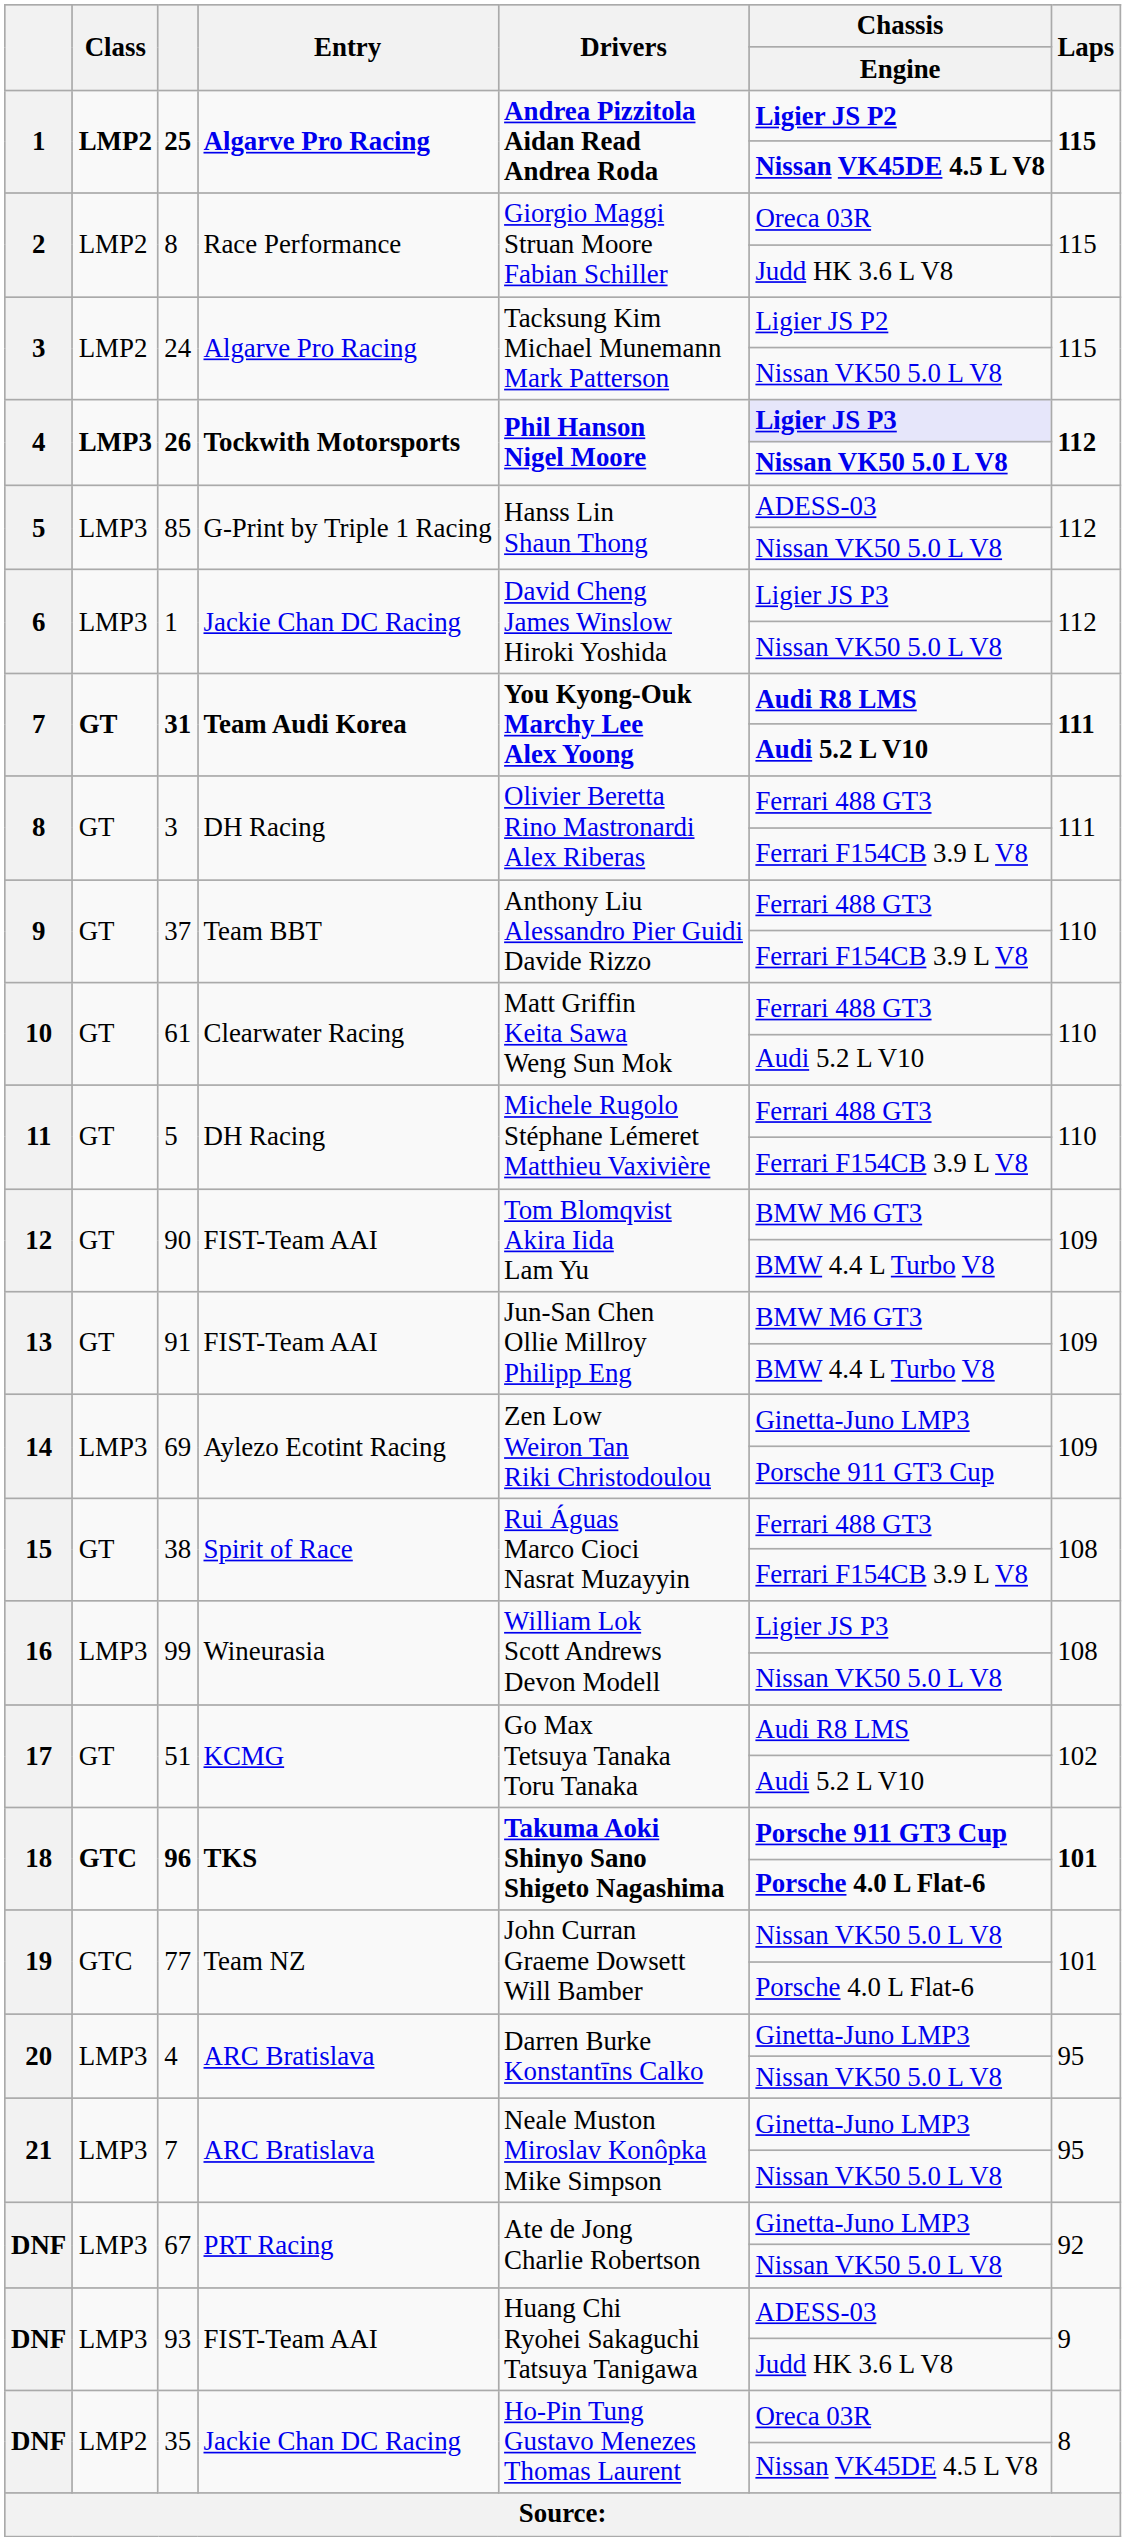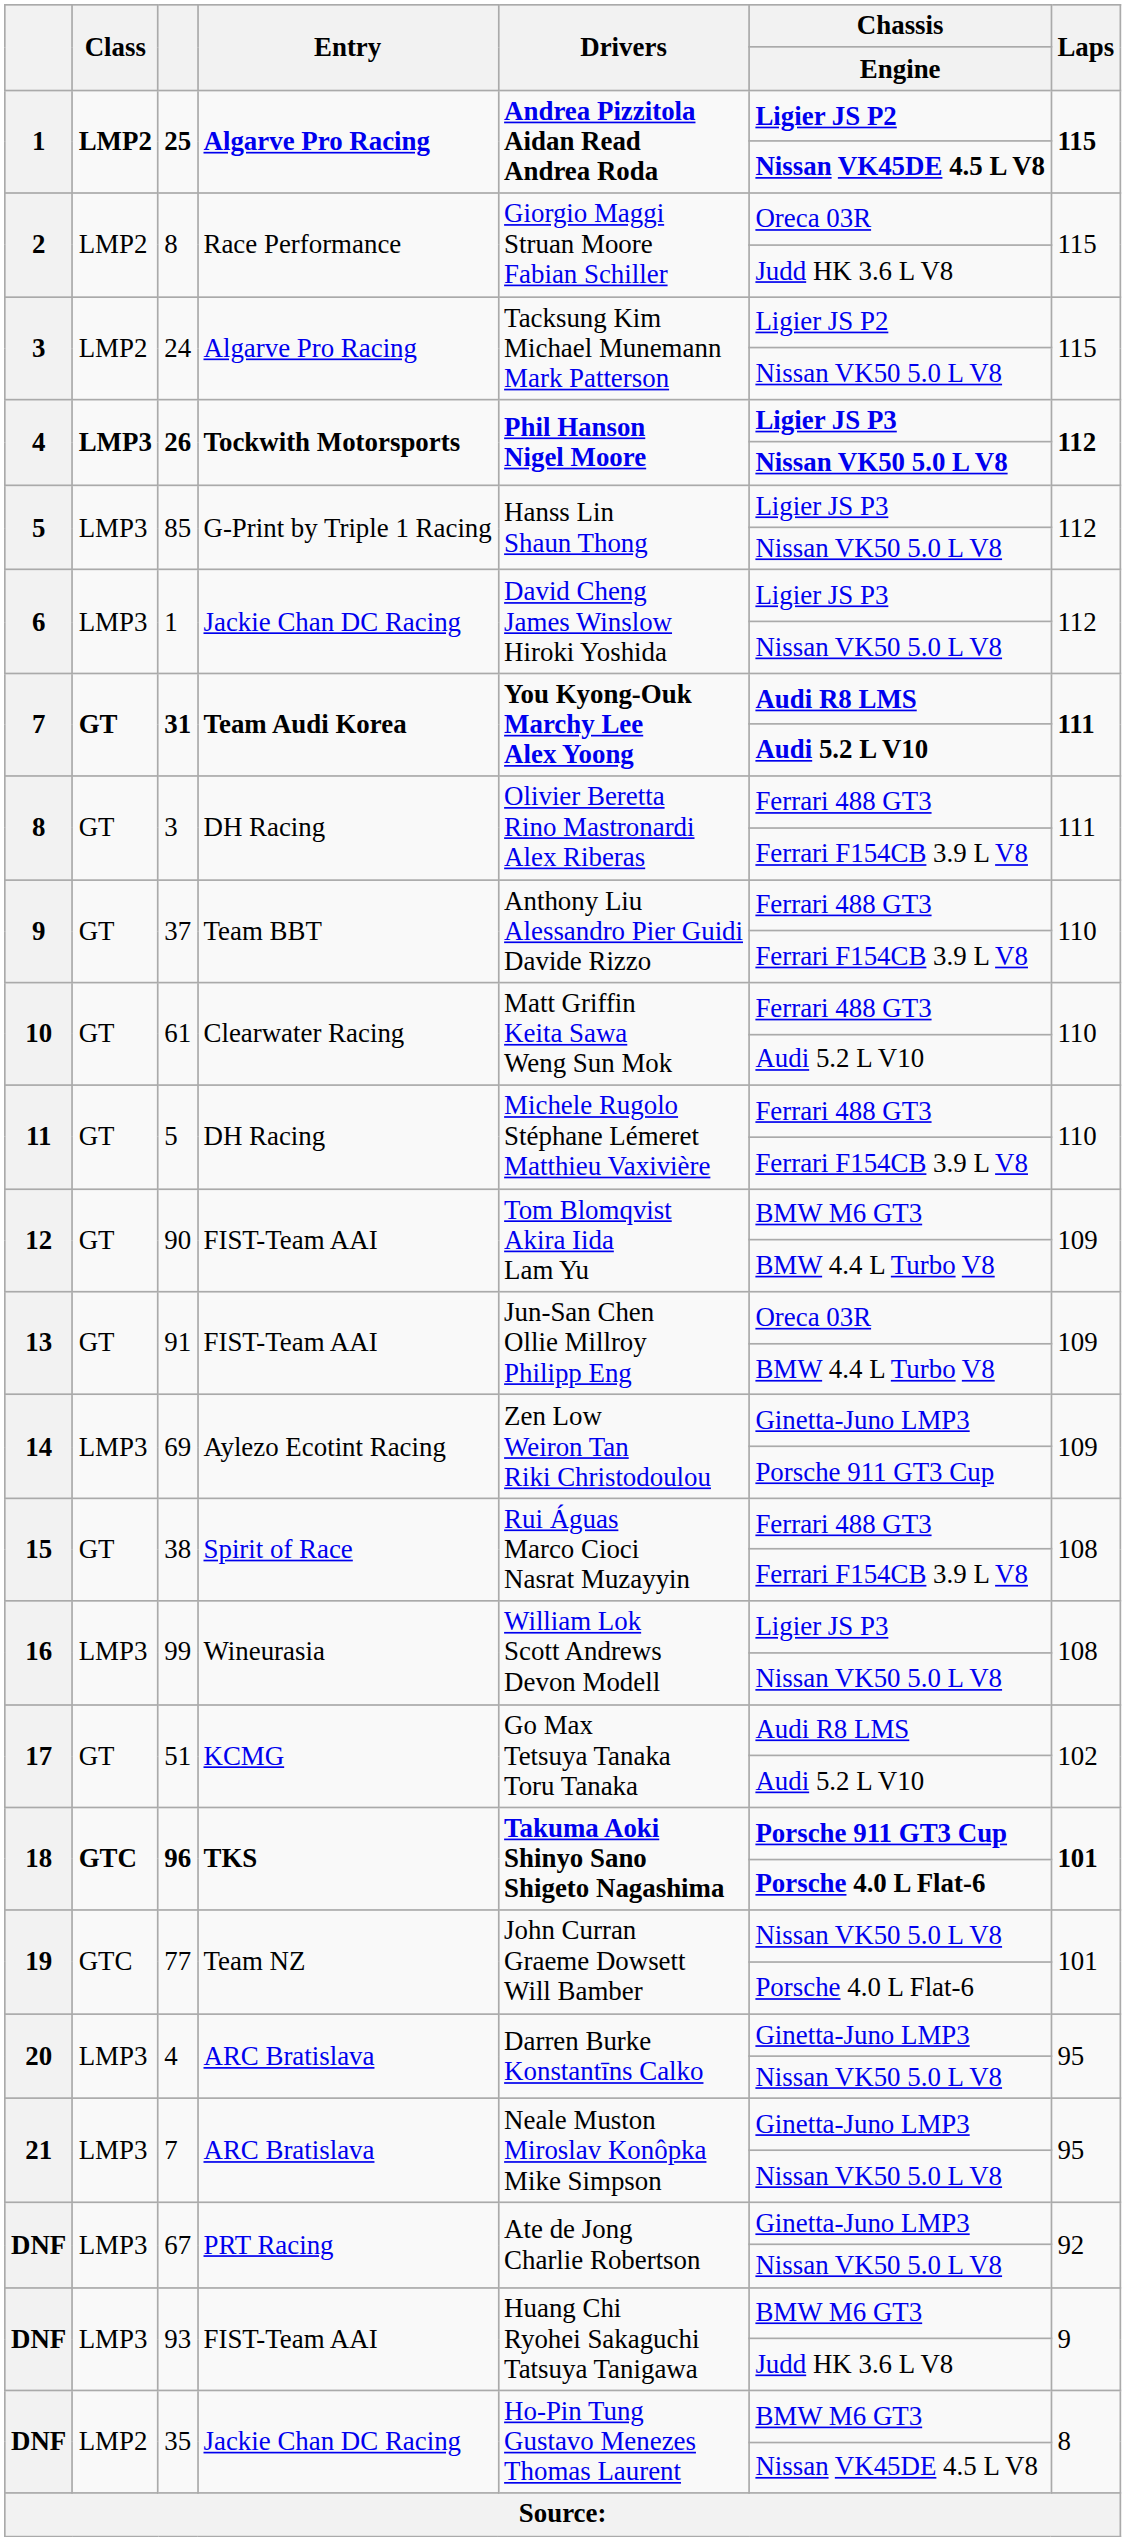(826, 420) lavender background -> (826, 420) no background
(816, 505) ADESS-03 -> (822, 505) Ligier JS P3
(839, 1317) BMW M6 GT3 -> (813, 1317) Oreca 03R
(816, 2312) ADESS-03 -> (839, 2312) BMW M6 GT3
(813, 2415) Oreca 03R -> (839, 2415) BMW M6 GT3
